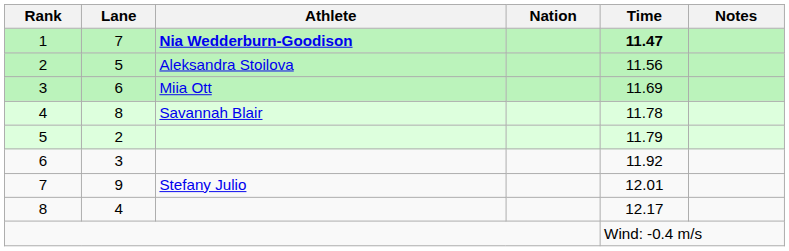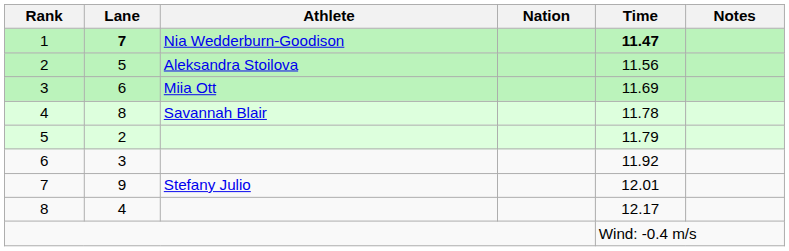(119, 40) normal -> (122, 40) bold
(256, 40) bold -> (254, 40) normal
